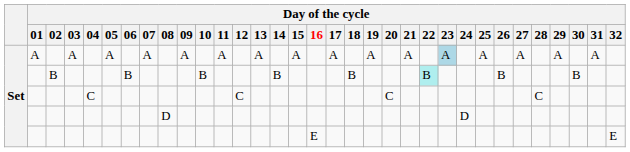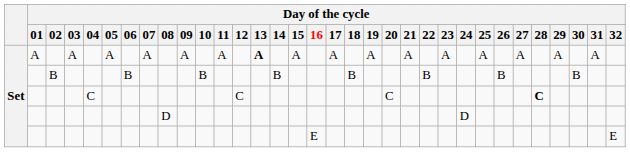(259, 55) normal -> (259, 55) bold
(446, 55) lightblue background -> (446, 55) no background
(427, 75) paleturquoise background -> (427, 75) no background
(539, 95) normal -> (539, 95) bold
